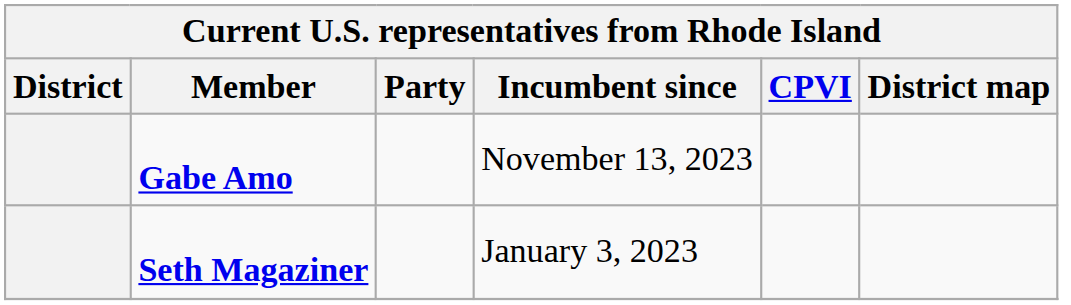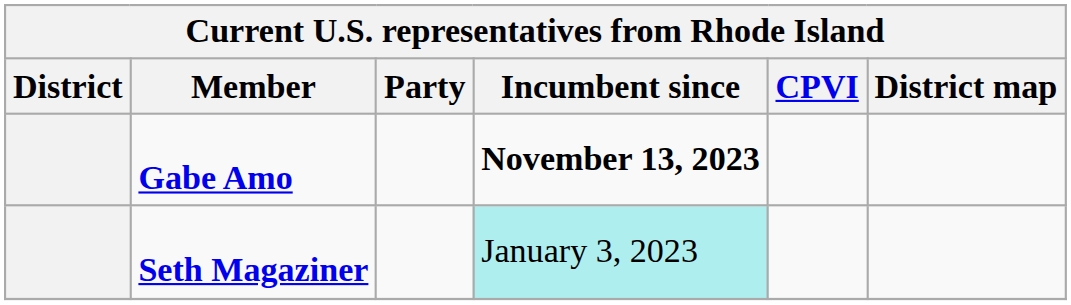(617, 158) normal -> (620, 158) bold
(590, 251) no background -> (590, 251) paleturquoise background
